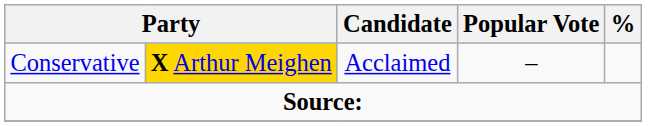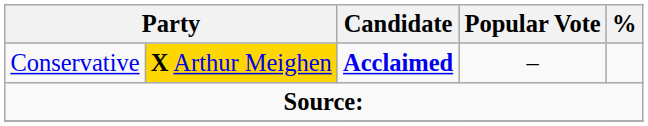(397, 62) normal -> (398, 62) bold
